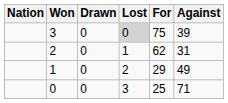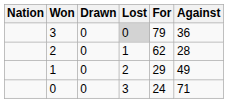(159, 32) 75 -> (159, 32) 79
(184, 32) 39 -> (184, 32) 36
(184, 51) 31 -> (184, 51) 28
(159, 88) 25 -> (159, 88) 24
